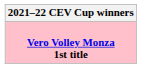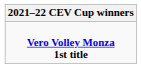(71, 48) pink background -> (71, 48) no background
